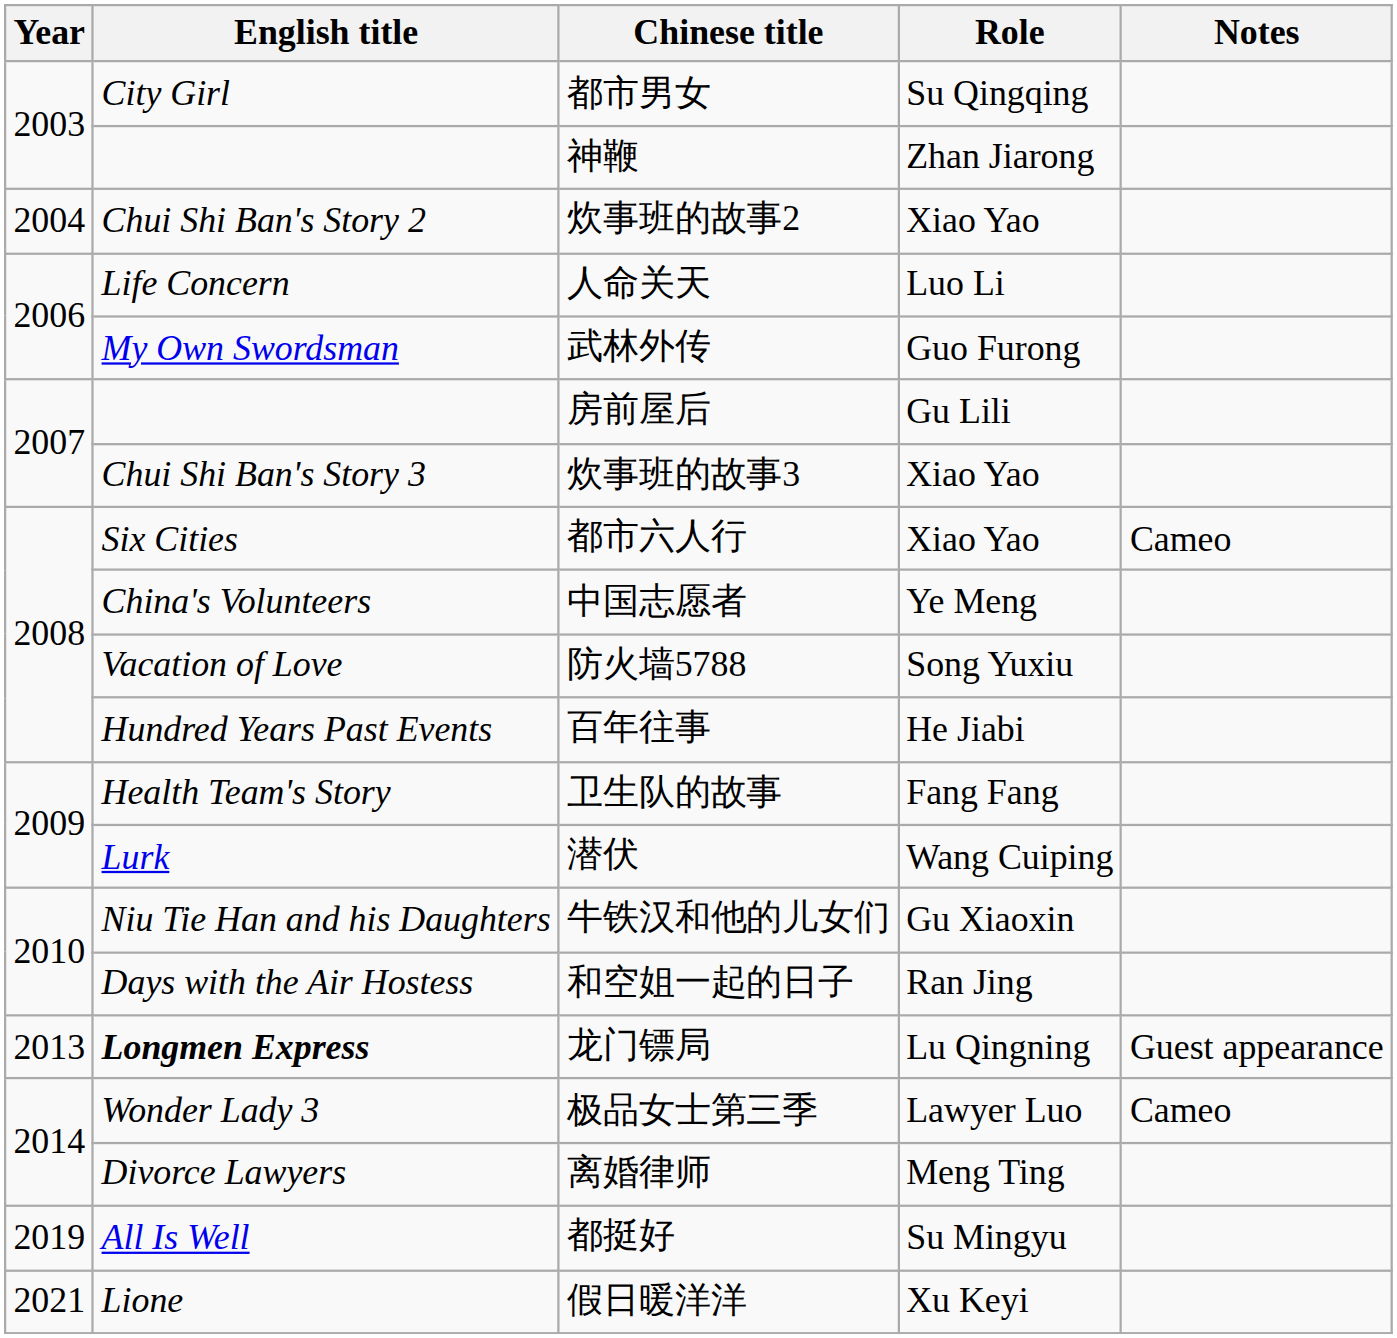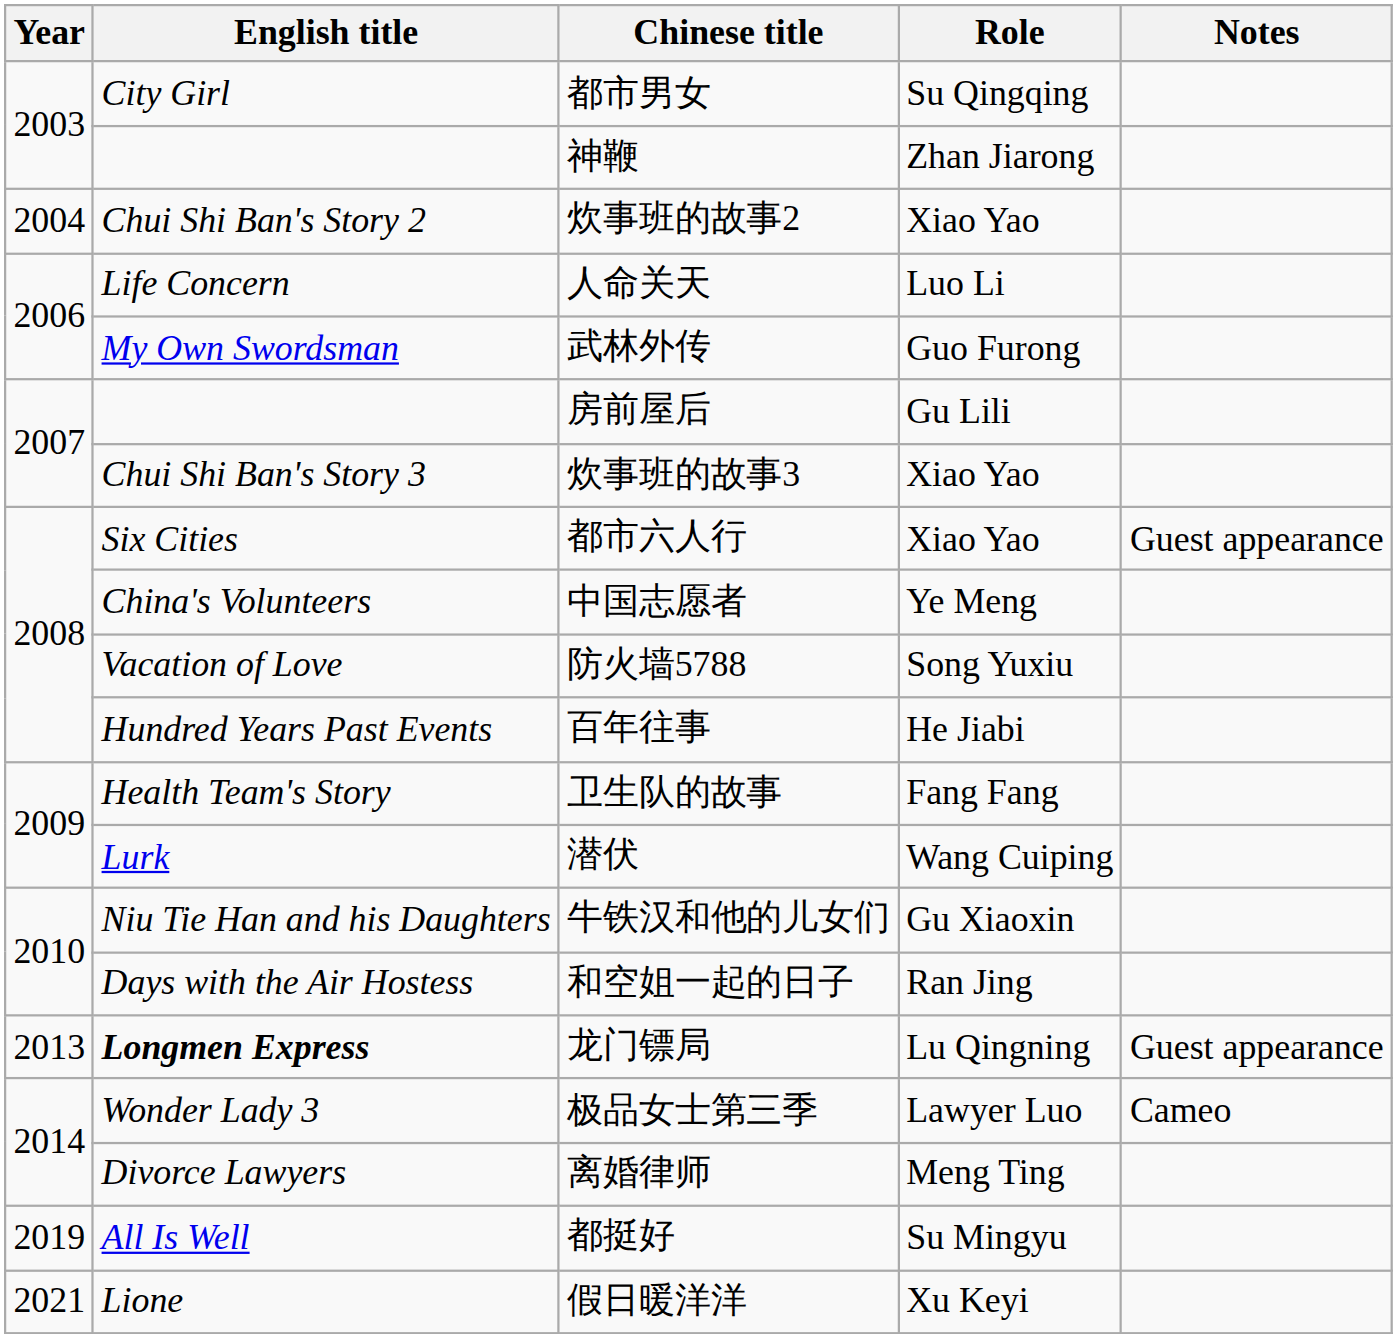(1181, 538) Cameo -> (1257, 538) Guest appearance
